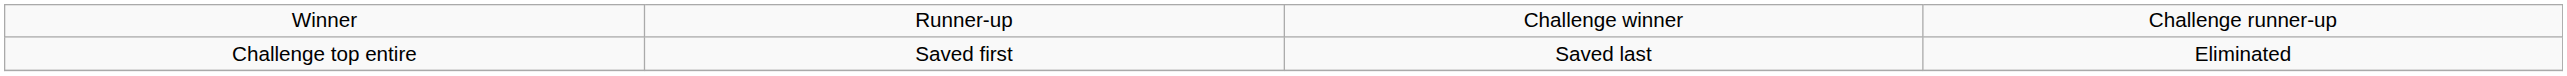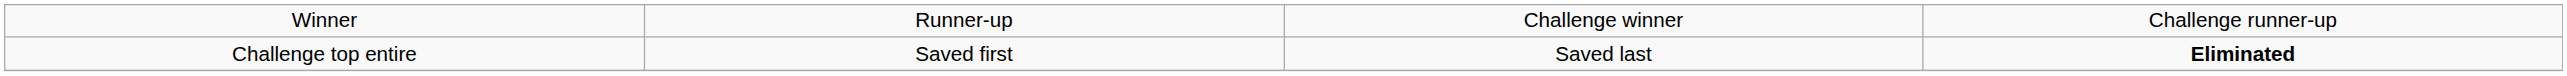(2243, 53) normal -> (2243, 53) bold
